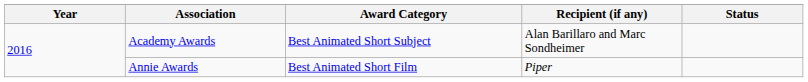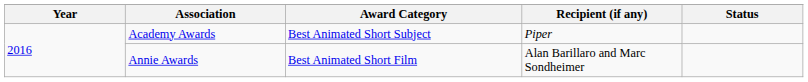(585, 40) Alan Barillaro and Marc Sondheimer -> (538, 33) Piper
(538, 67) Piper -> (585, 60) Alan Barillaro and Marc Sondheimer
